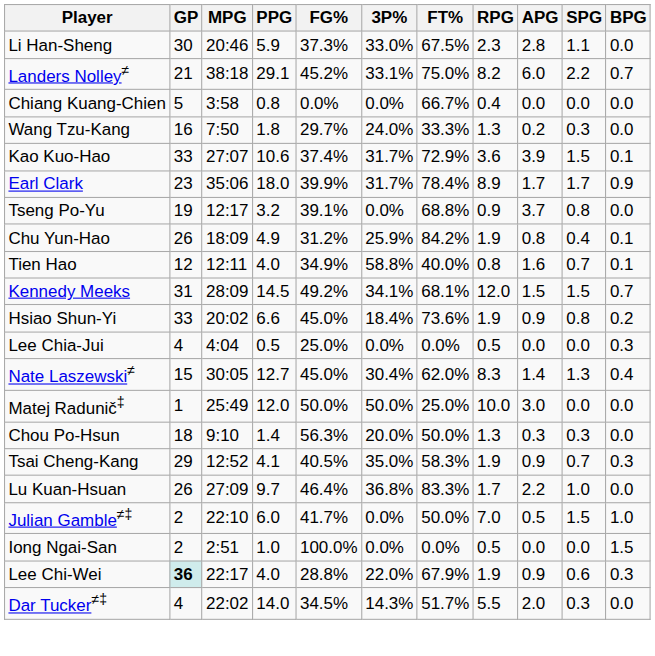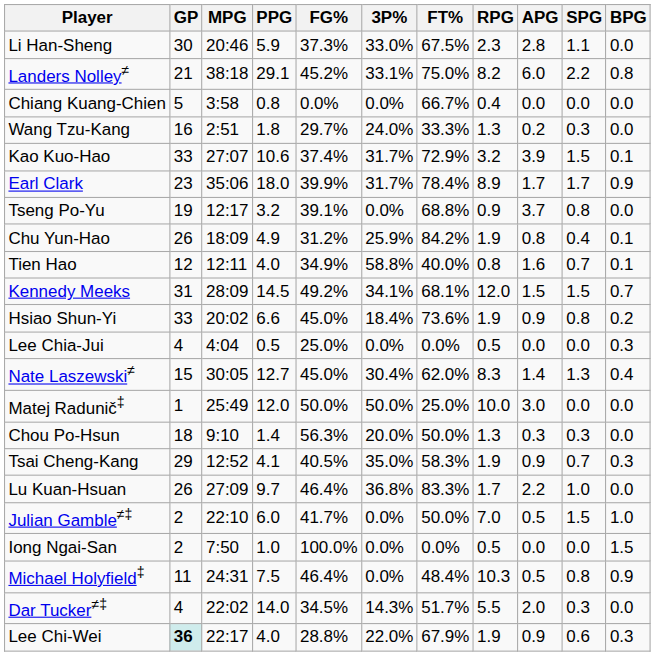(622, 74) 0.7 -> (622, 74) 0.8
(223, 130) 7:50 -> (223, 130) 2:51
(489, 157) 3.6 -> (489, 157) 3.2
(223, 547) 2:51 -> (223, 547) 7:50
+ row: (76, 576)
rows swapped: (55, 574) <-> (58, 603)
